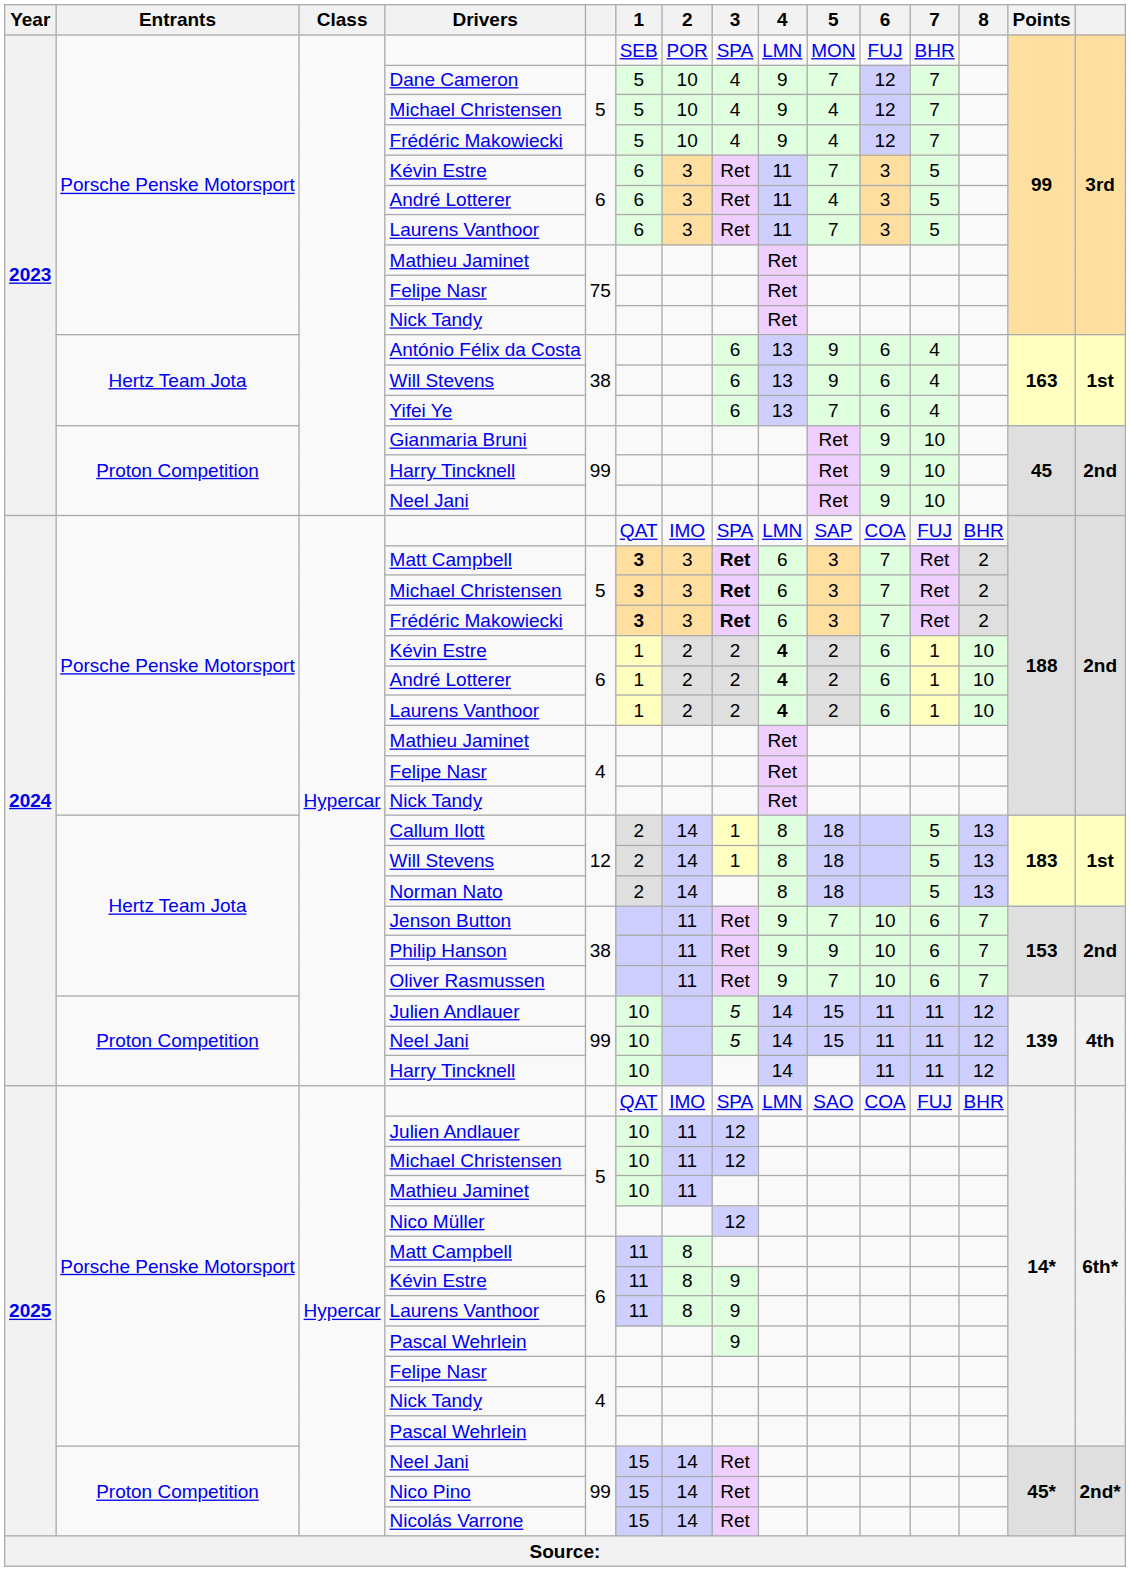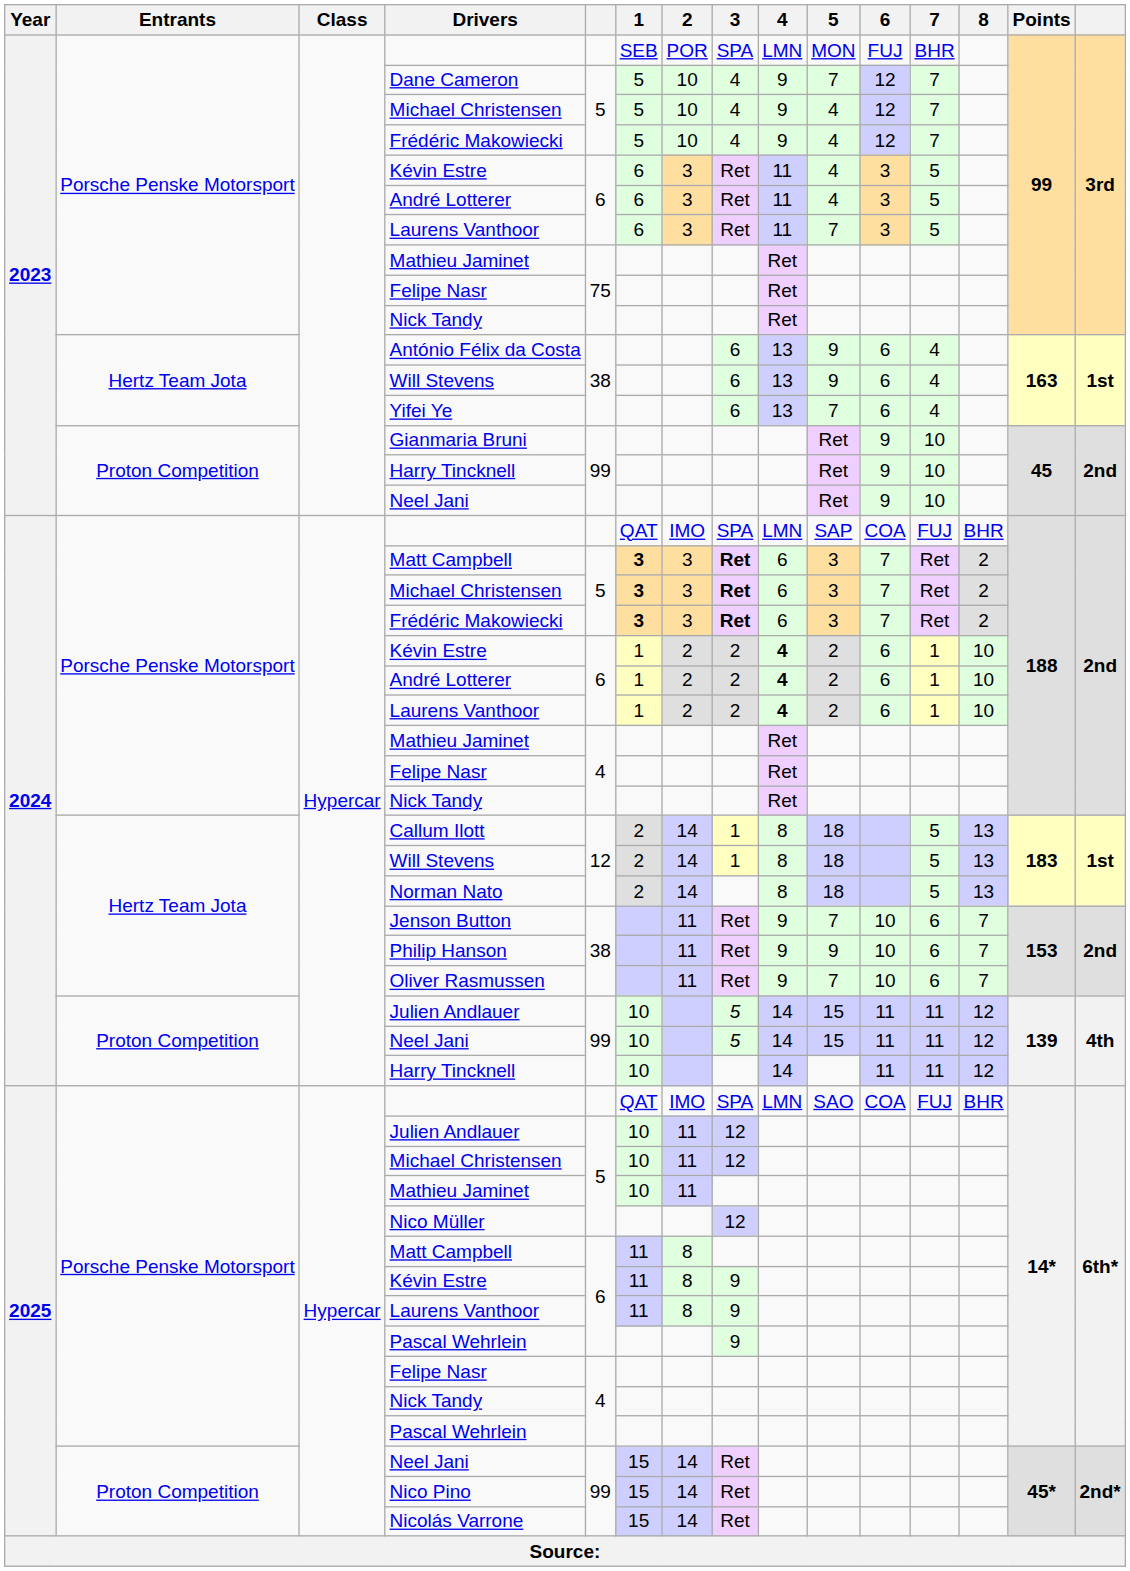(833, 170) 7 -> (833, 170) 4
